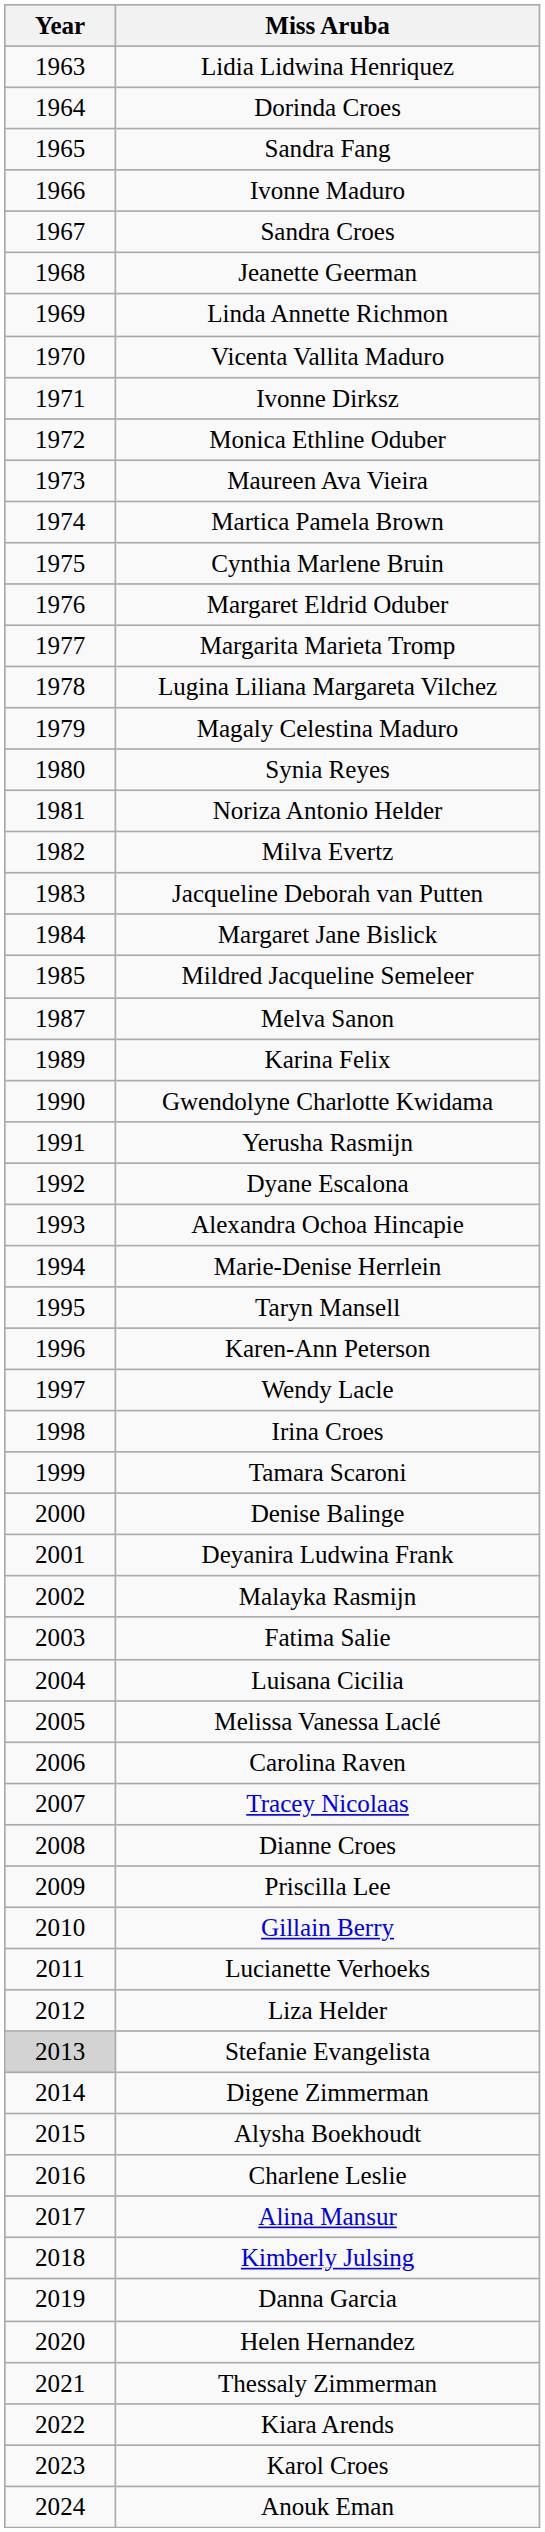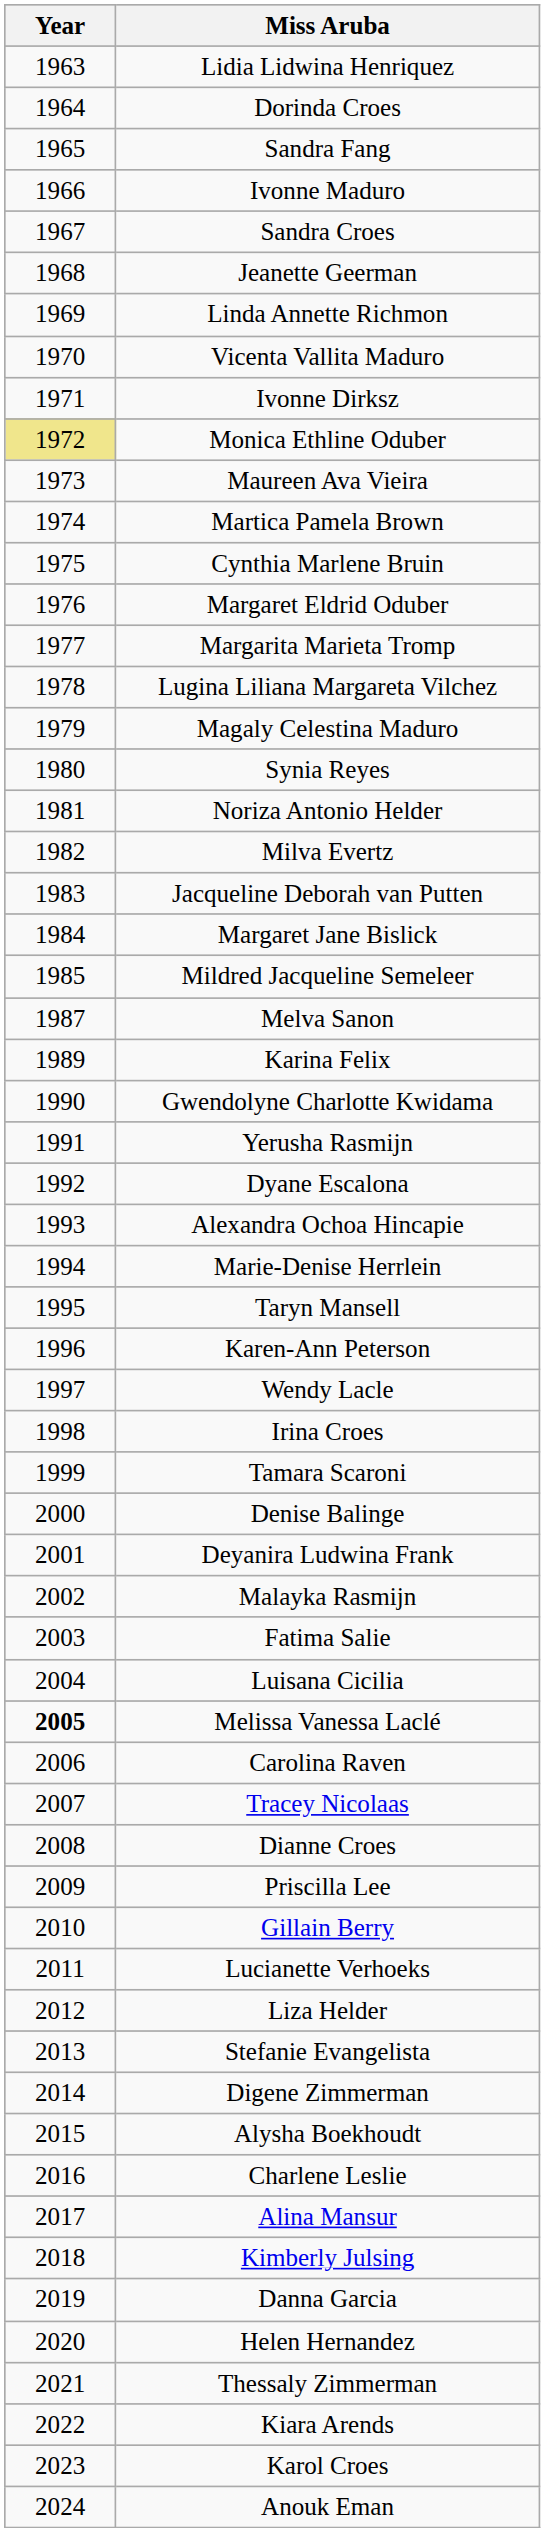(60, 438) no background -> (60, 438) khaki background
(60, 1720) normal -> (60, 1720) bold
(60, 2051) lightgrey background -> (60, 2051) no background
